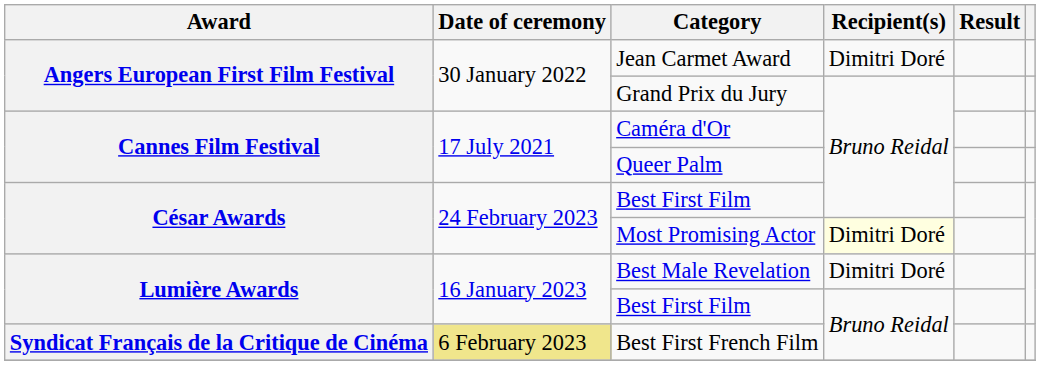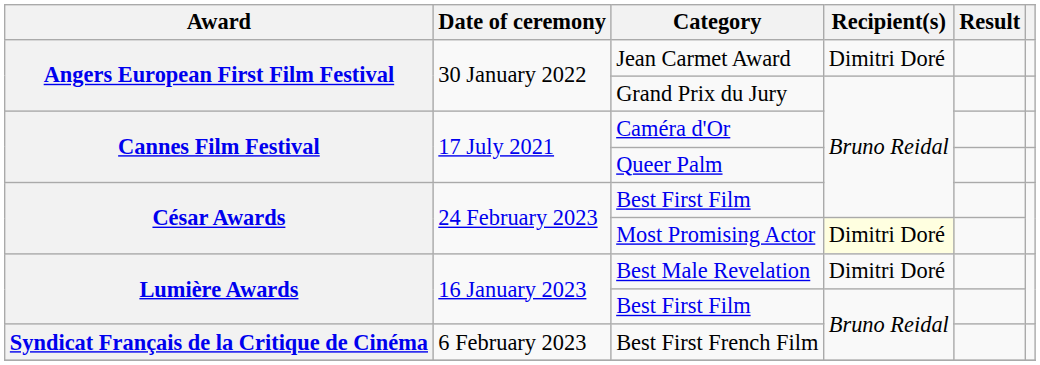(512, 341) khaki background -> (512, 341) no background
